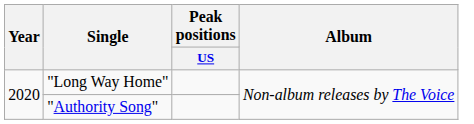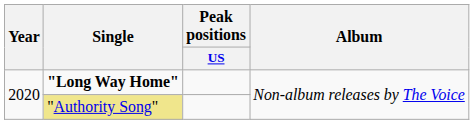(108, 82) normal -> (113, 82) bold
(103, 107) no background -> (103, 107) khaki background
